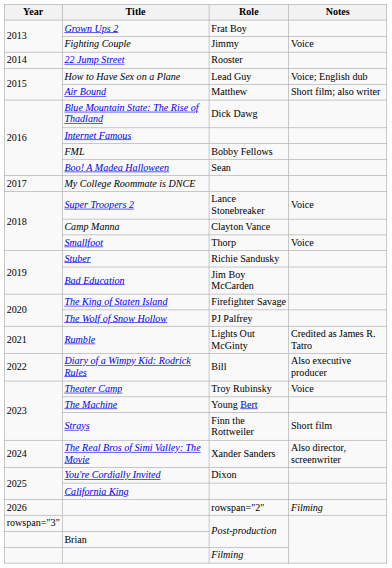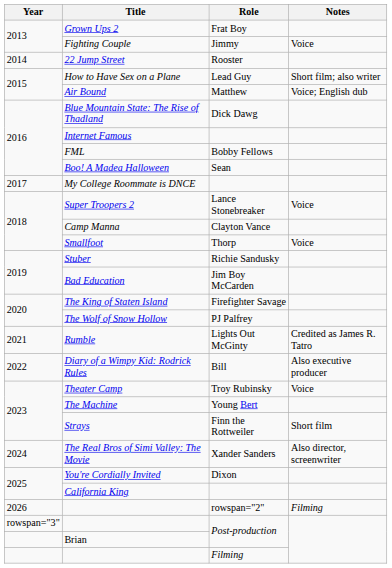(329, 76) Voice; English dub -> (336, 76) Short film; also writer
(336, 92) Short film; also writer -> (329, 92) Voice; English dub
